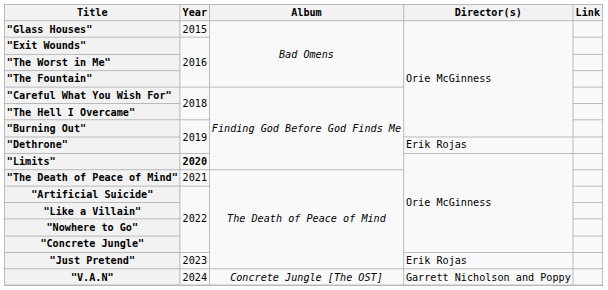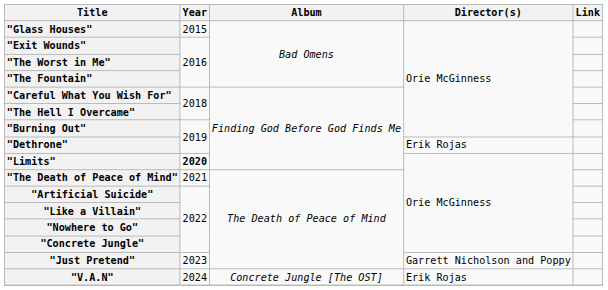(436, 261) Erik Rojas -> (488, 261) Garrett Nicholson and Poppy
(488, 277) Garrett Nicholson and Poppy -> (436, 277) Erik Rojas
